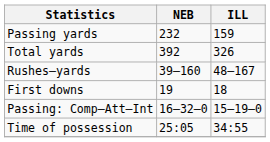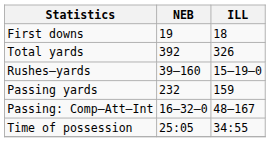rows swapped: (46, 90) <-> (52, 33)
(234, 71) 48–167 -> (238, 71) 15–19–0
(238, 109) 15–19–0 -> (234, 109) 48–167
